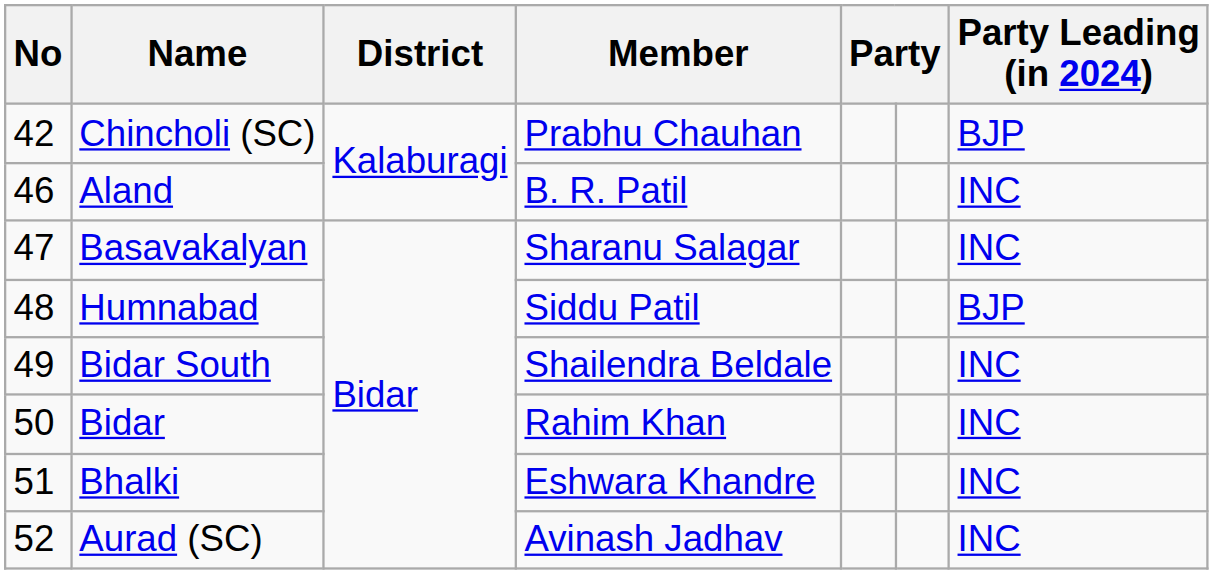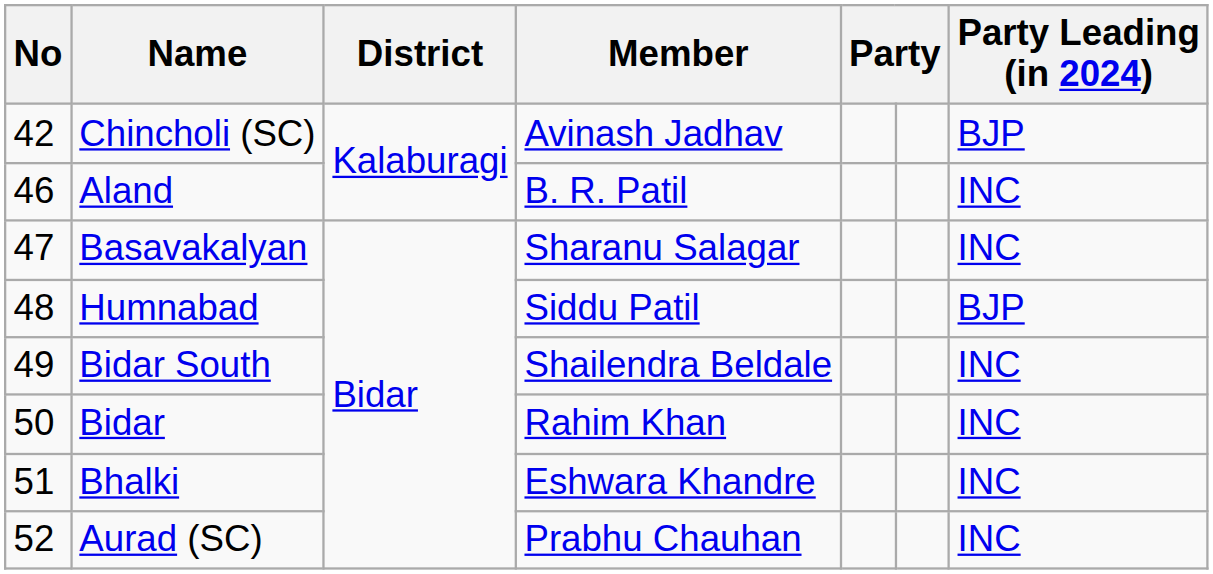(663, 132) Prabhu Chauhan -> (653, 132) Avinash Jadhav
(653, 539) Avinash Jadhav -> (663, 539) Prabhu Chauhan
